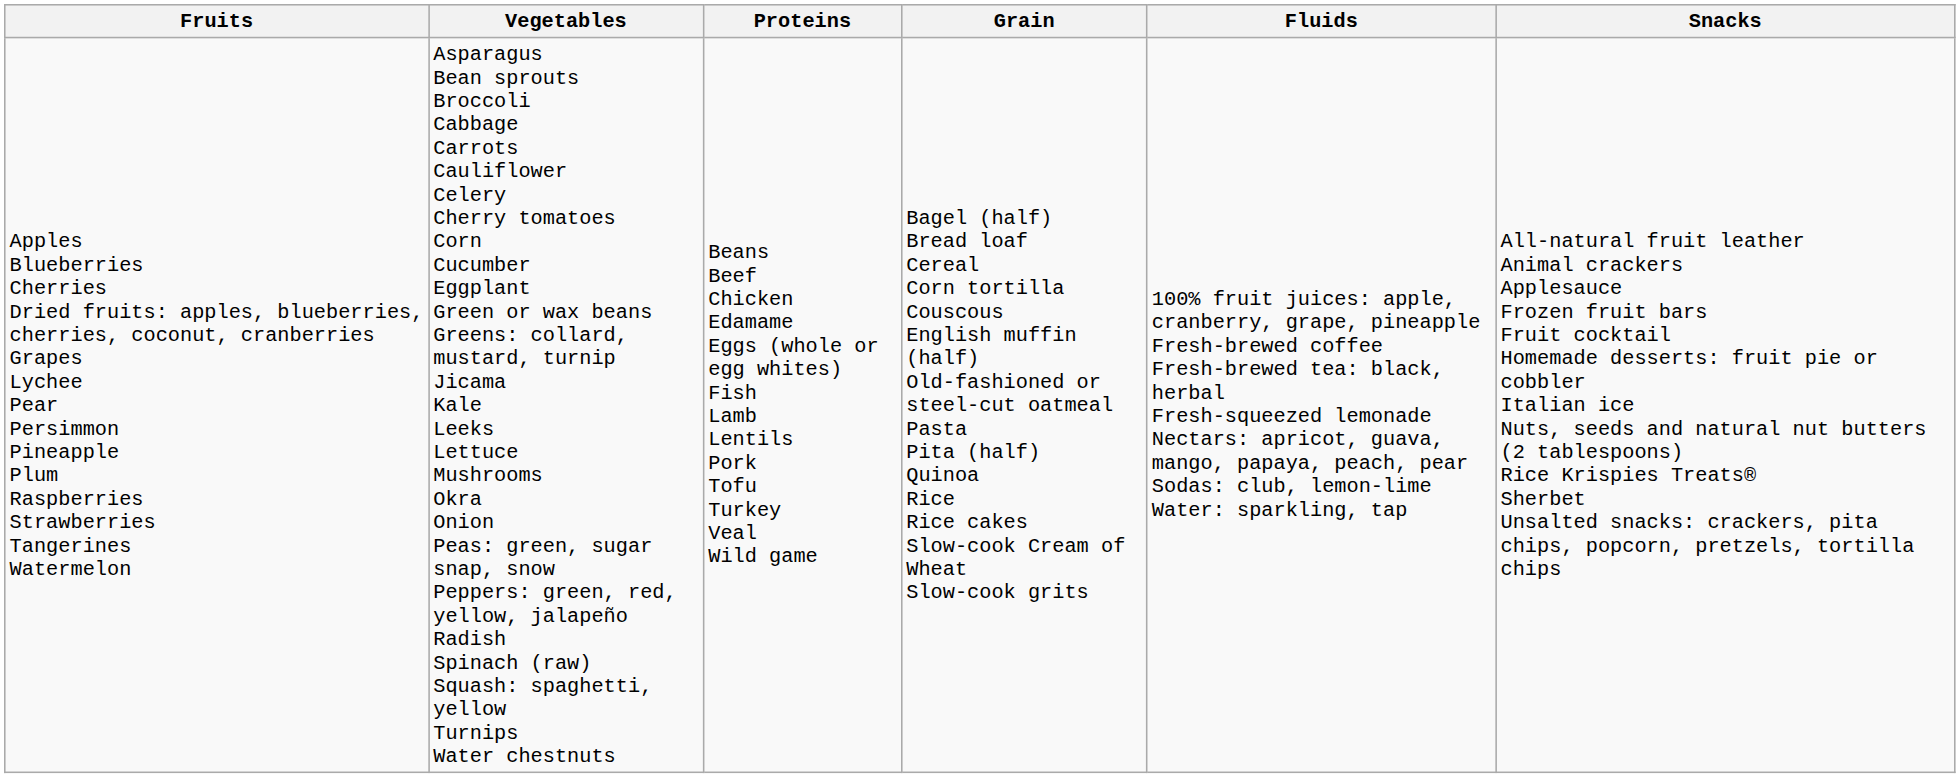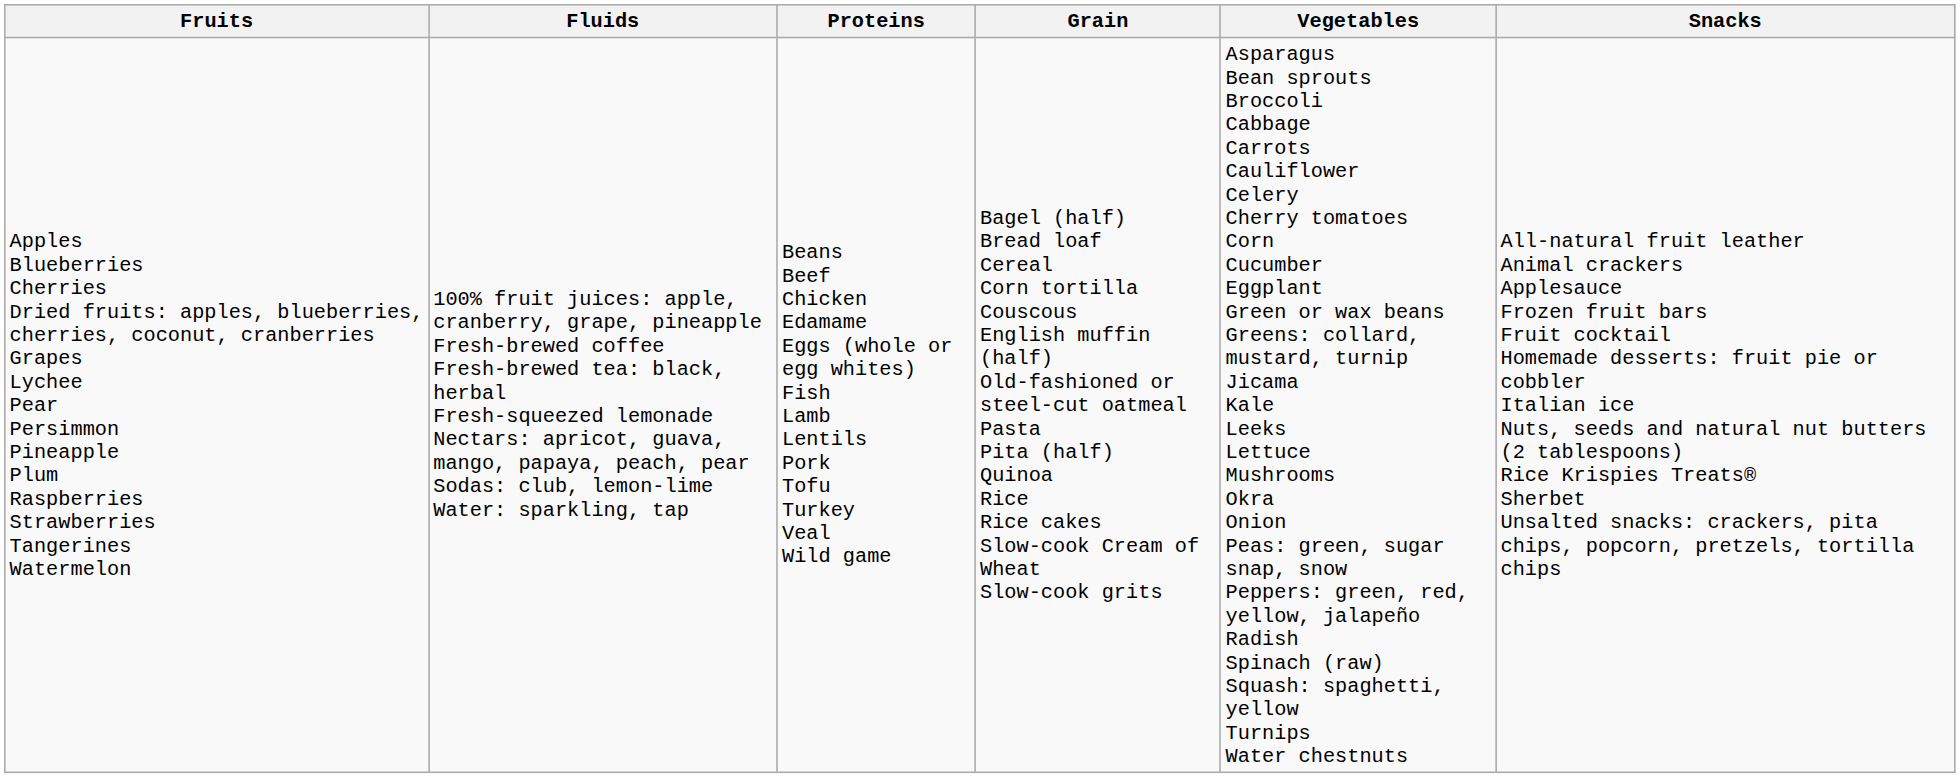columns swapped: (566, 21) <-> (1321, 21)
